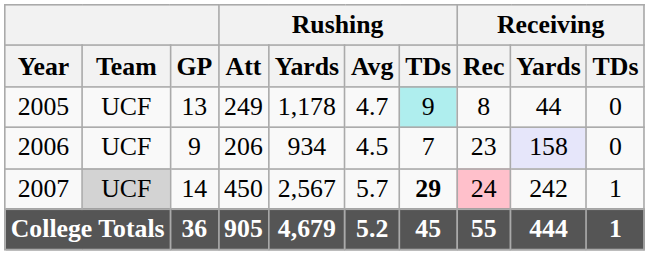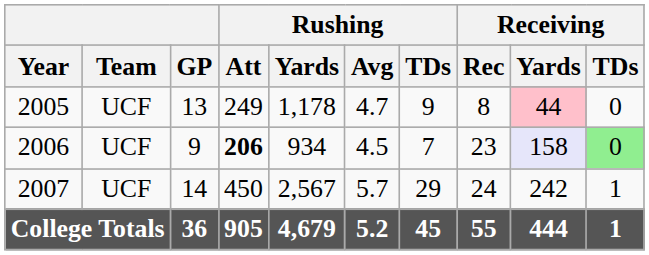(428, 106) paleturquoise background -> (428, 106) no background
(549, 106) no background -> (549, 106) pink background
(243, 147) normal -> (243, 147) bold
(615, 147) no background -> (615, 147) lightgreen background
(126, 188) lightgrey background -> (126, 188) no background
(428, 188) bold -> (428, 188) normal
(484, 188) pink background -> (484, 188) no background
